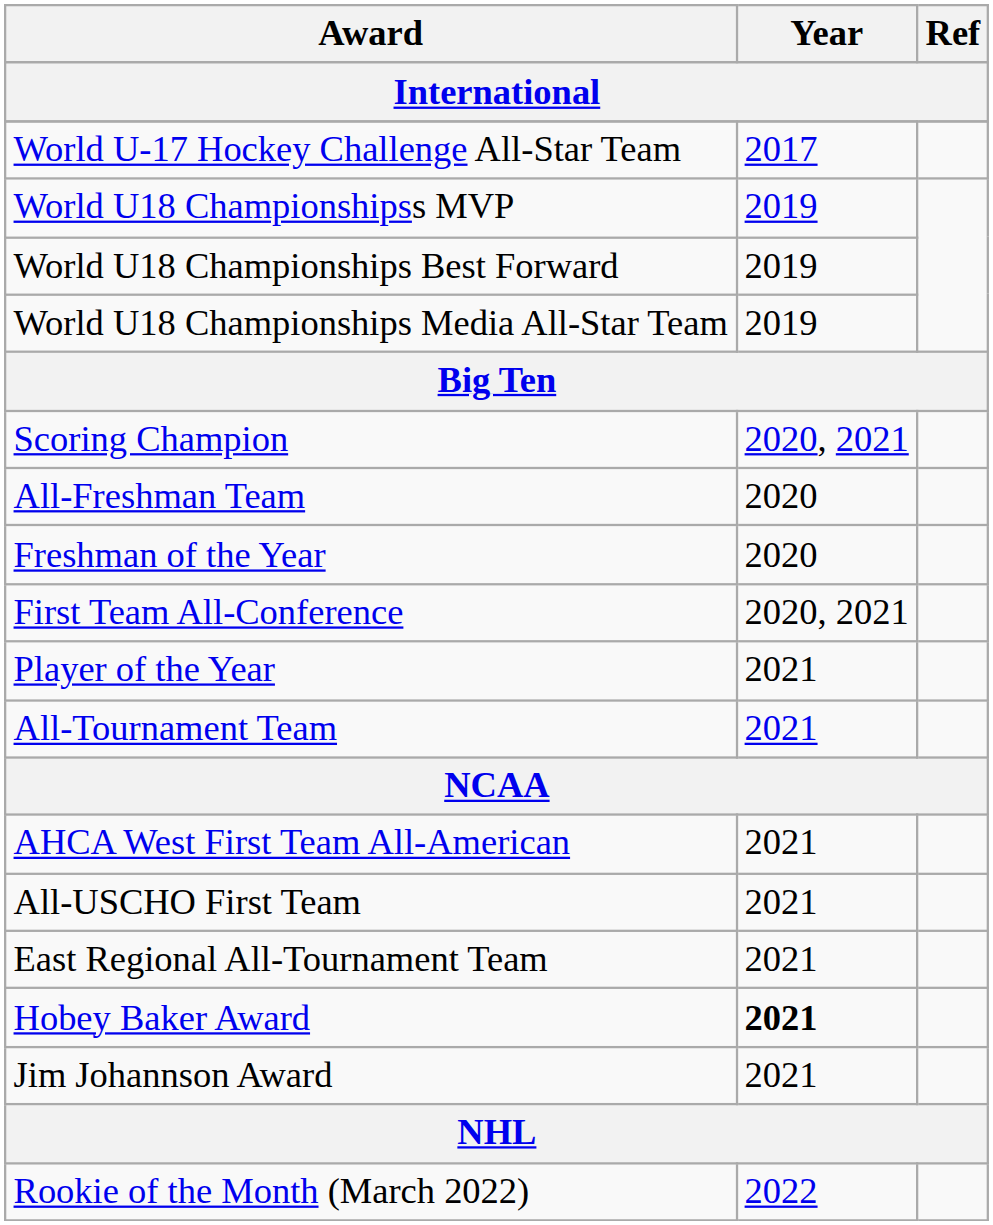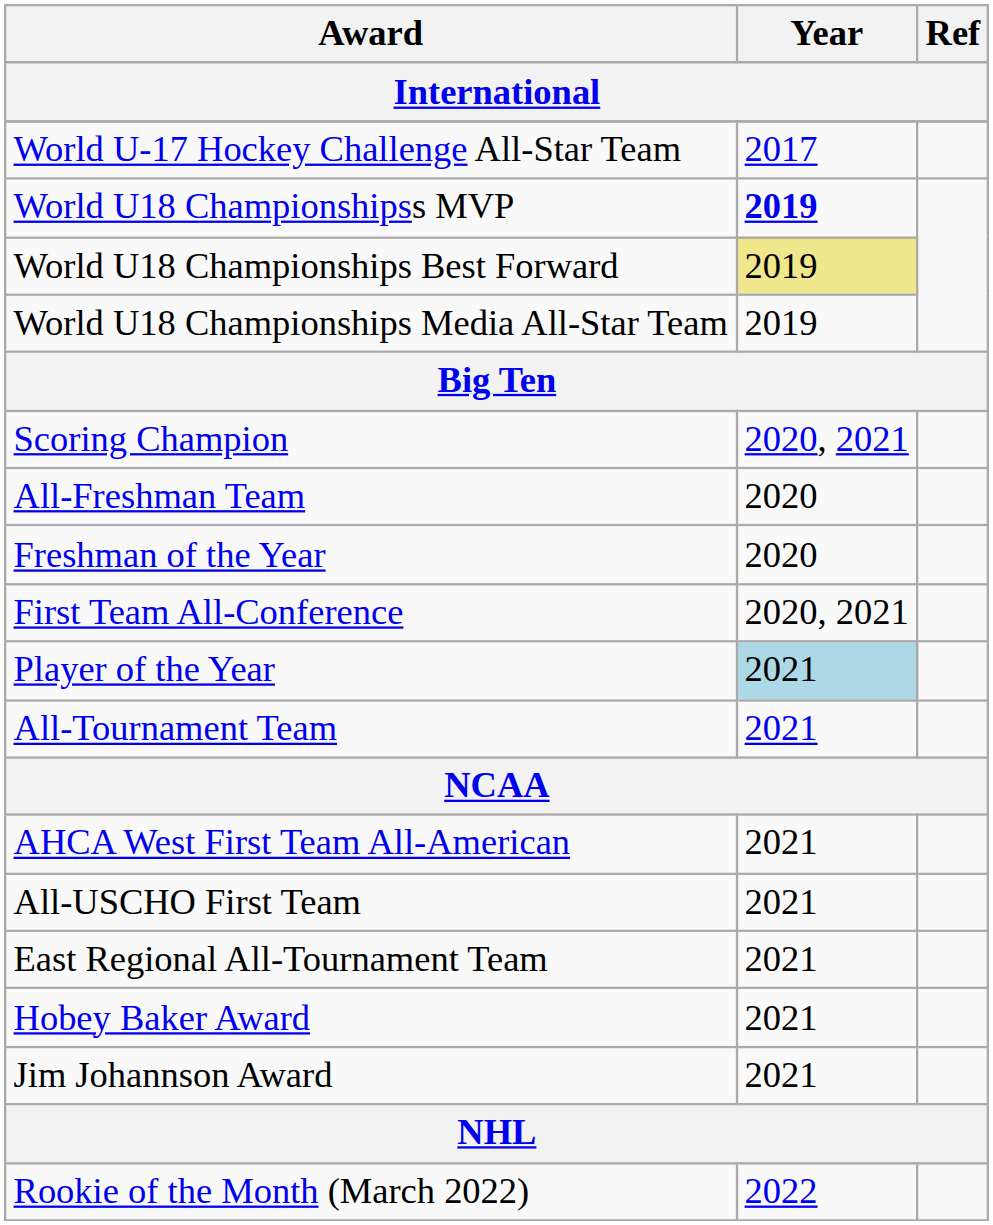(781, 206) normal -> (781, 206) bold
(781, 264) no background -> (781, 264) khaki background
(781, 669) no background -> (781, 669) lightblue background
(781, 1016) bold -> (781, 1016) normal
